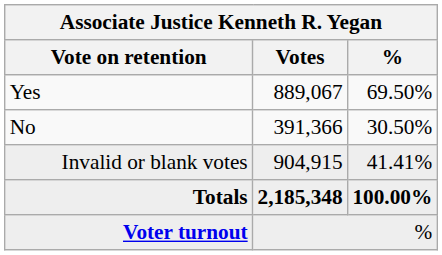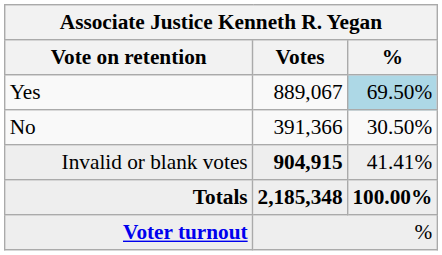(399, 92) no background -> (399, 92) lightblue background
(308, 162) normal -> (308, 162) bold
